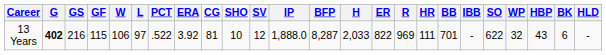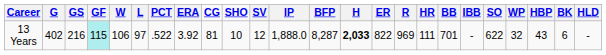(54, 35) bold -> (54, 35) normal
(98, 35) no background -> (98, 35) paleturquoise background
(356, 35) normal -> (356, 35) bold
